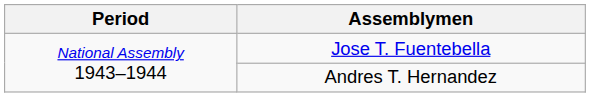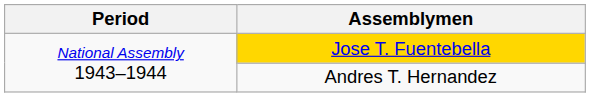(411, 48) no background -> (411, 48) gold background
